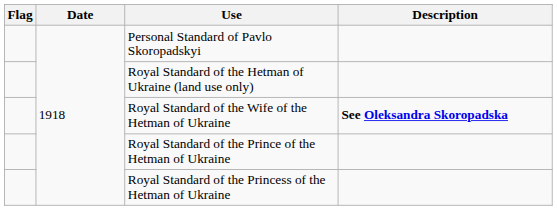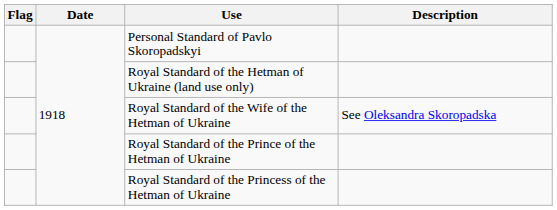(425, 115) bold -> (419, 115) normal
